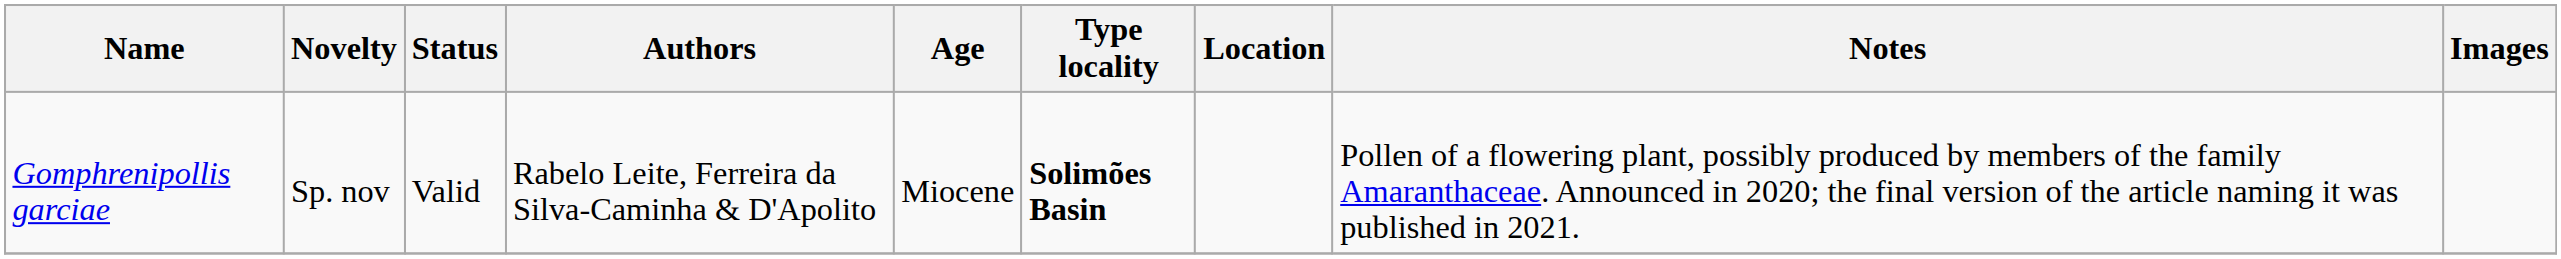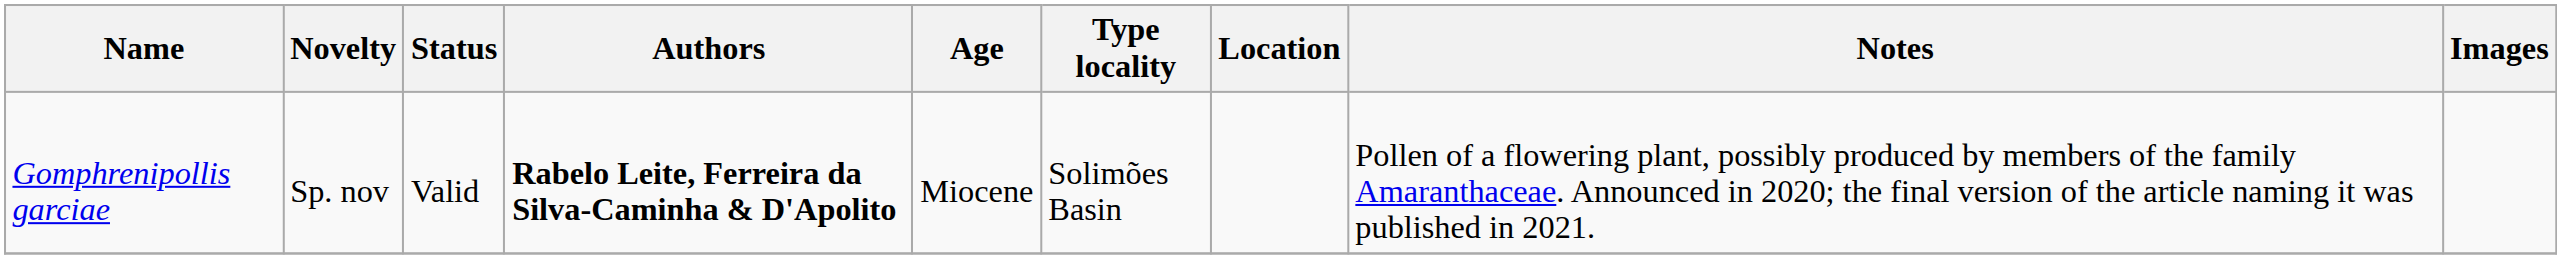(695, 190) normal -> (704, 190) bold
(1090, 190) bold -> (1108, 190) normal
